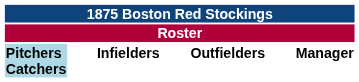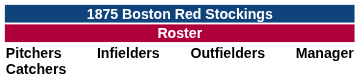(36, 61) lightblue background -> (36, 61) no background
